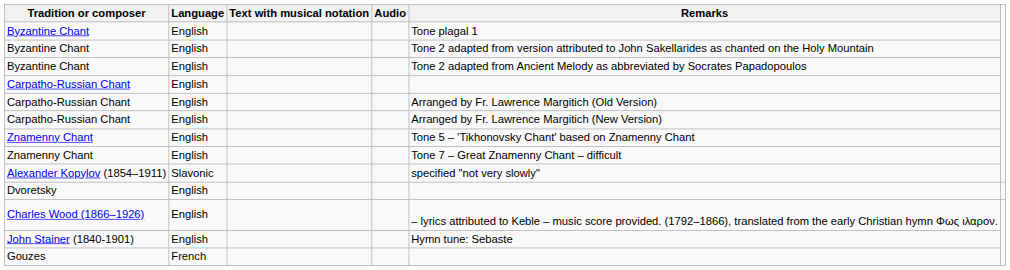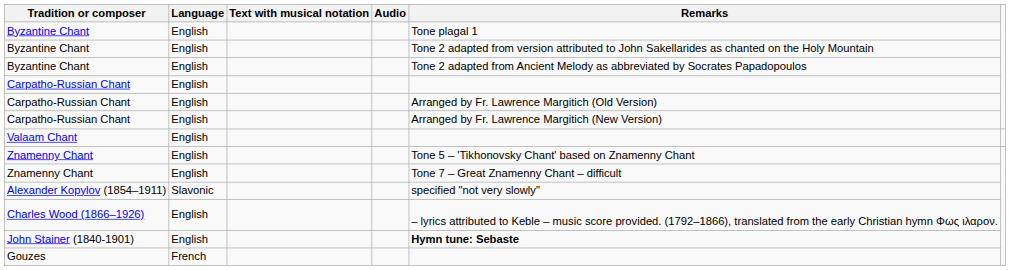+ row: (42, 137)
- row: (32, 191)
(462, 239) normal -> (465, 239) bold
